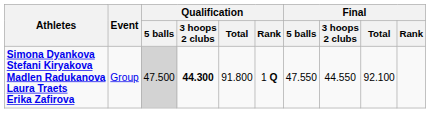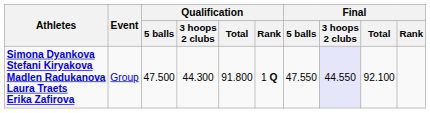(159, 78) lightgrey background -> (159, 78) no background
(198, 78) bold -> (198, 78) normal
(340, 78) no background -> (340, 78) lavender background
